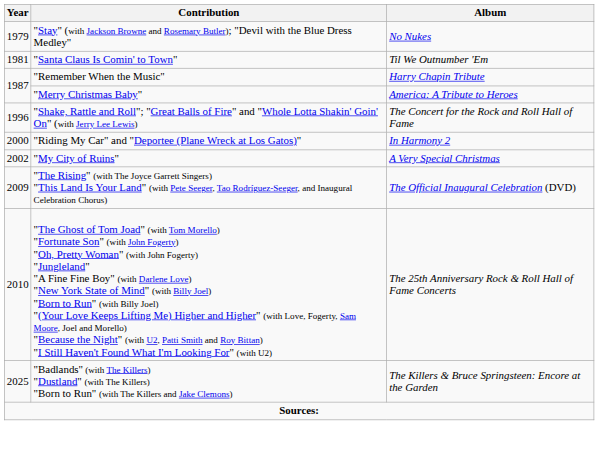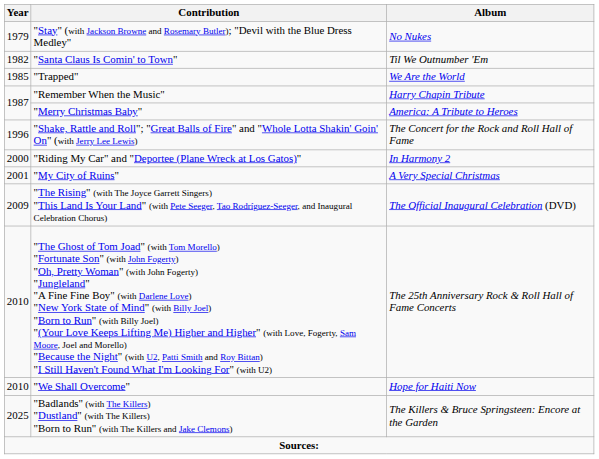(18, 59) 1981 -> (18, 59) 1982
+ row: (56, 77)
(18, 158) 2002 -> (18, 175) 2001
+ row: (82, 386)
